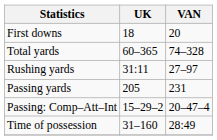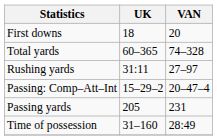rows swapped: (39, 88) <-> (62, 107)
